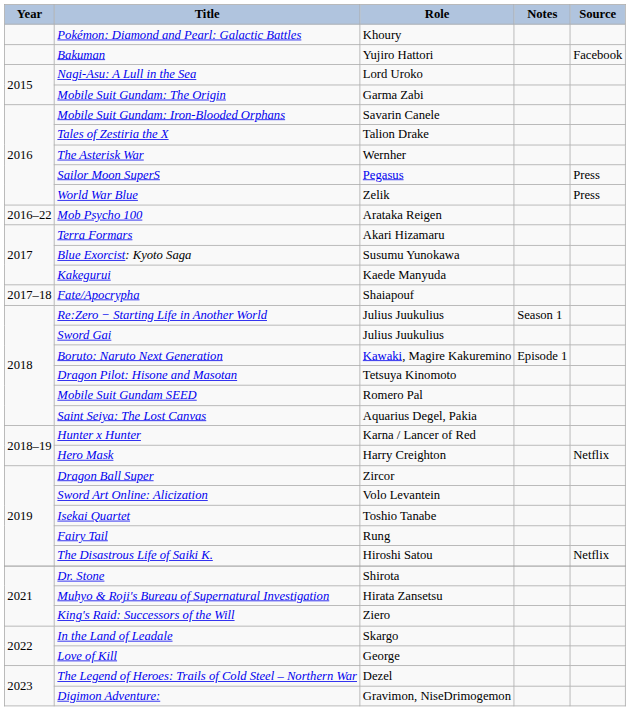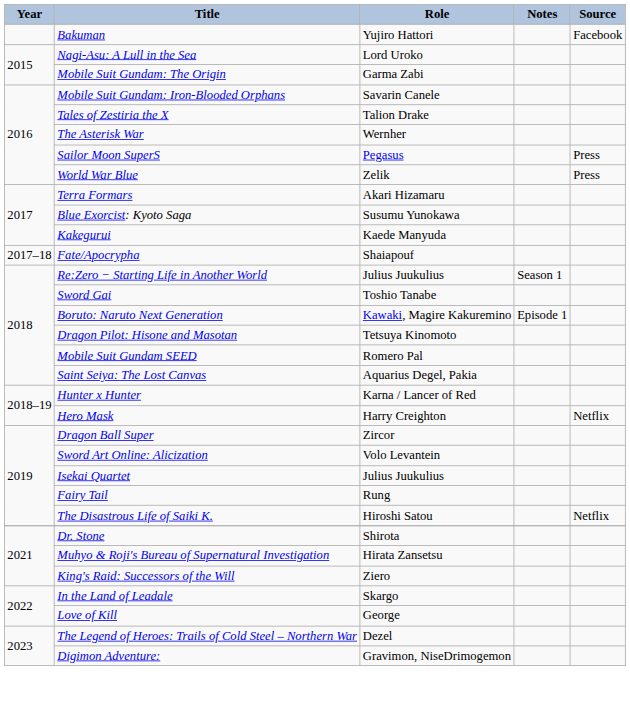- row: (179, 34)
- row: (100, 214)
(403, 335) Julius Juukulius -> (400, 295) Toshio Tanabe
(400, 515) Toshio Tanabe -> (403, 475) Julius Juukulius
